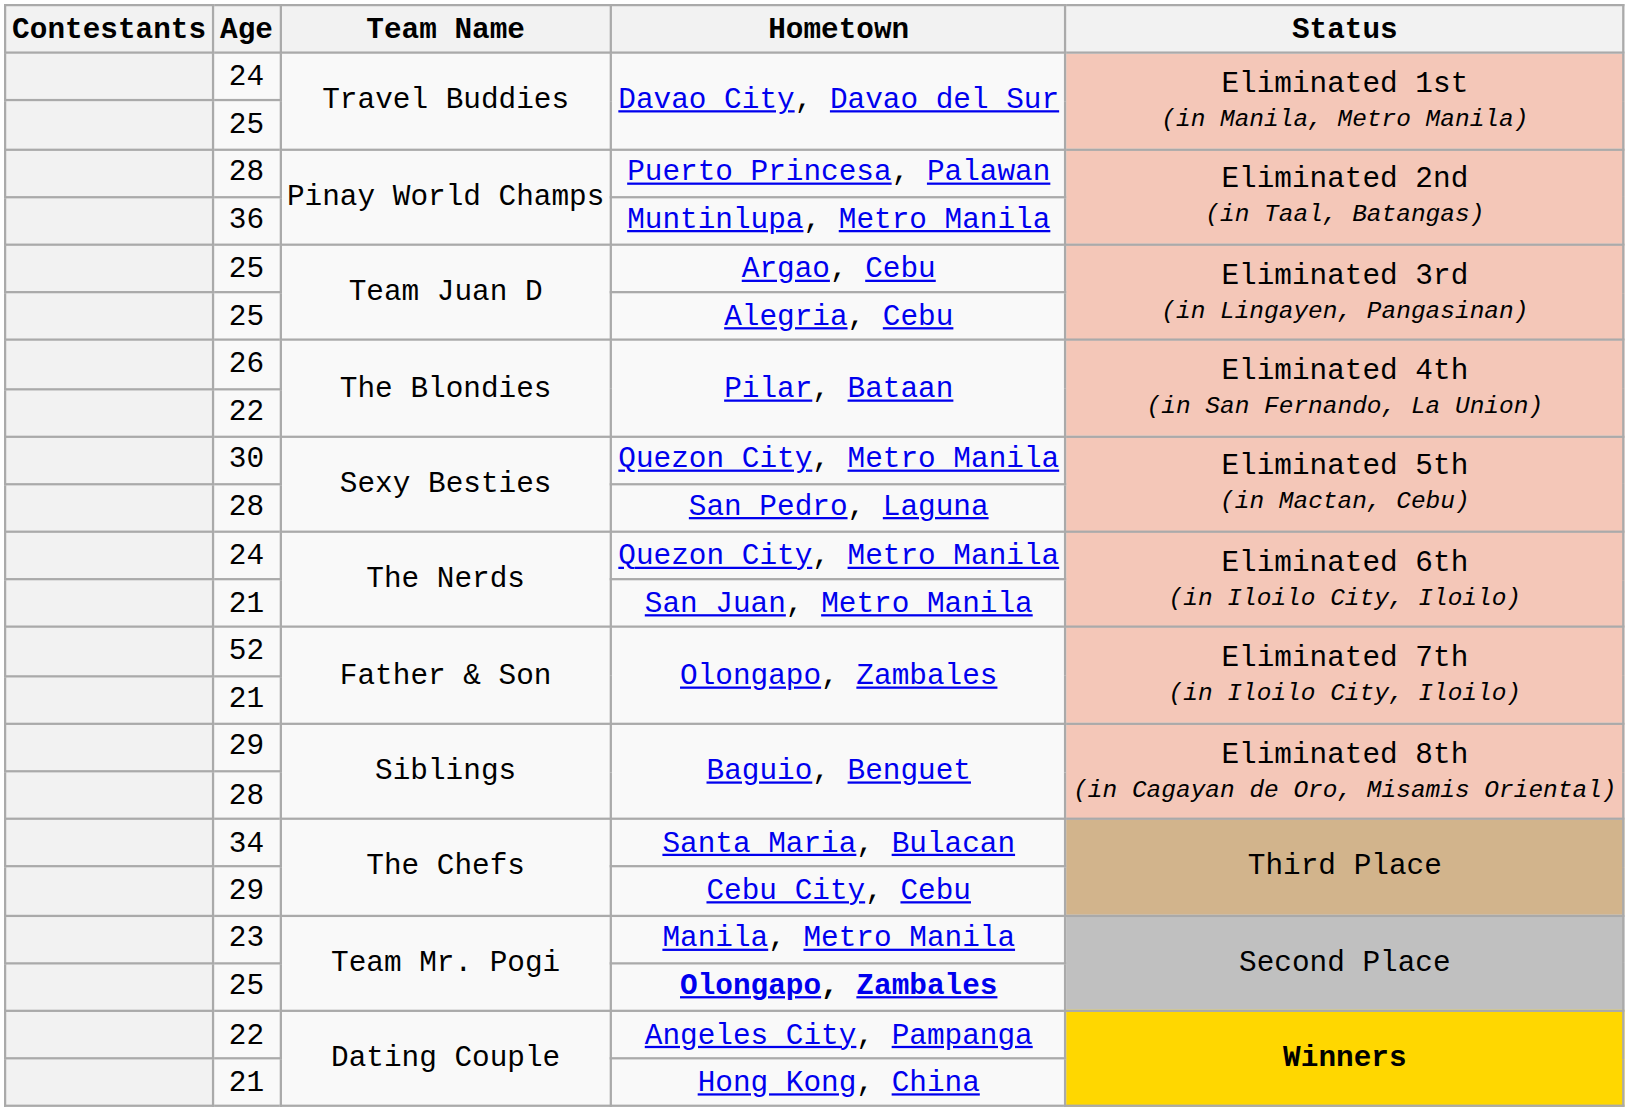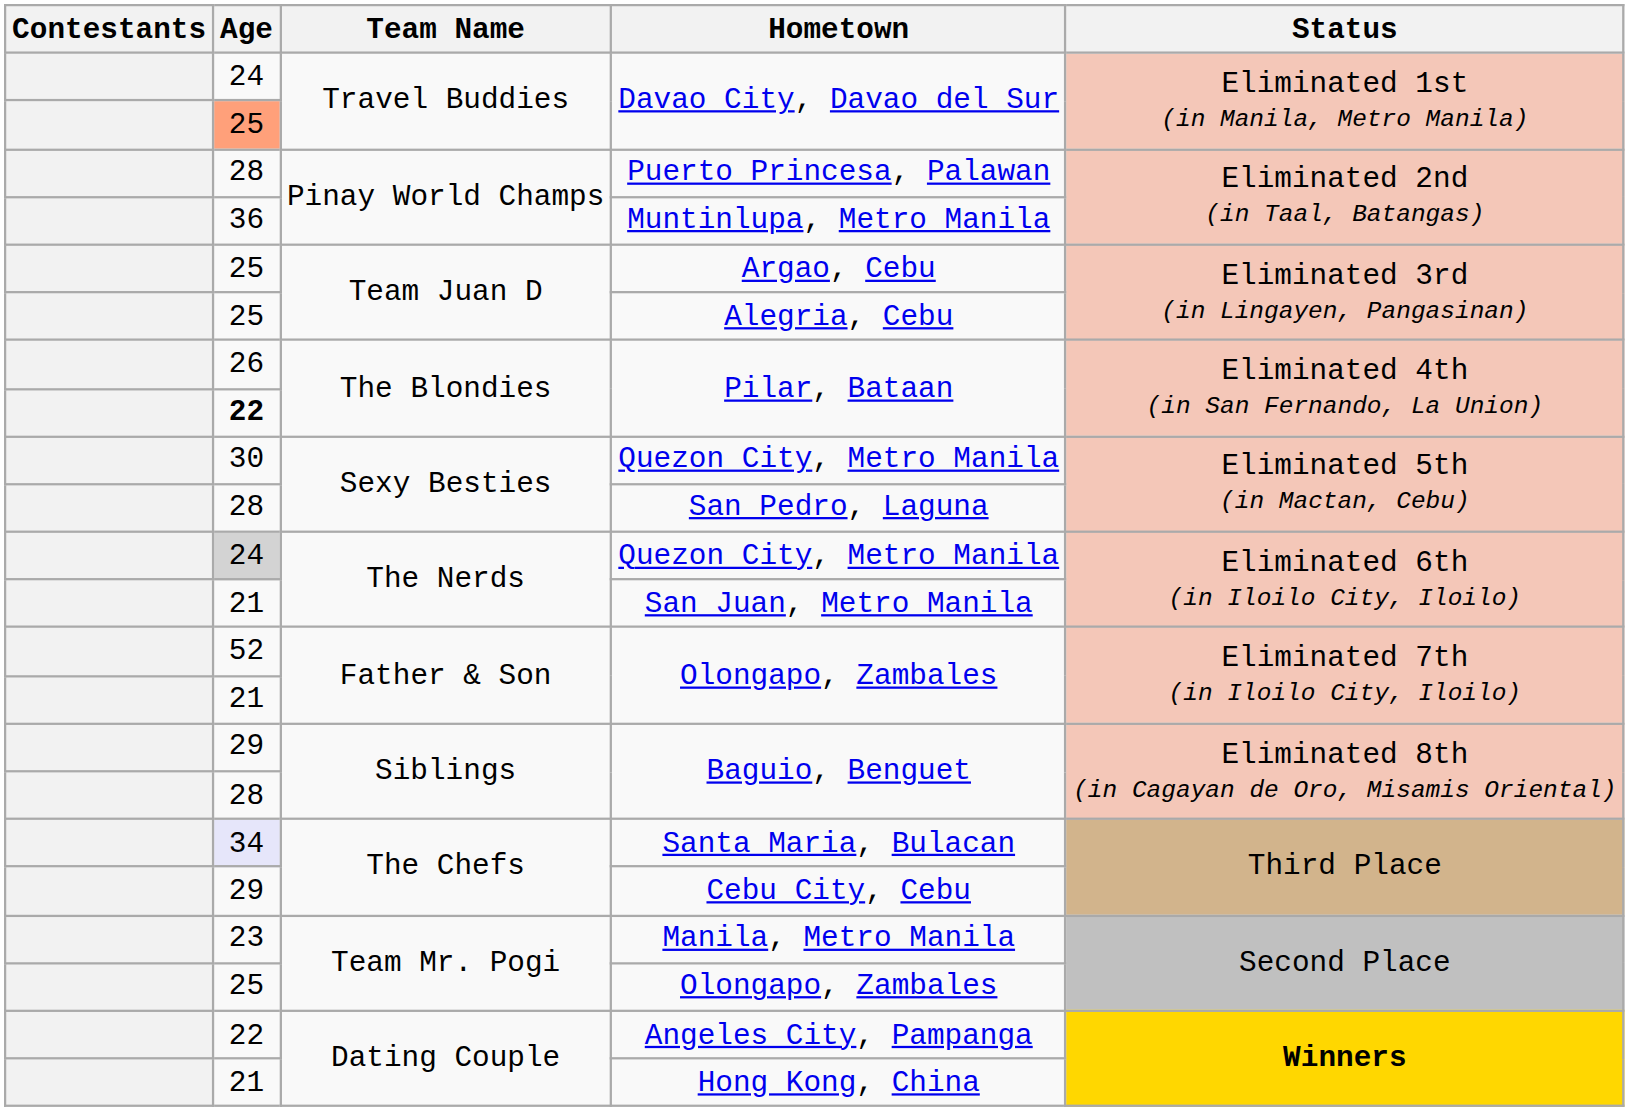(247, 125) no background -> (247, 125) lightsalmon background
(247, 412) normal -> (247, 412) bold
(247, 556) no background -> (247, 556) lightgrey background
(247, 843) no background -> (247, 843) lavender background
(839, 987) bold -> (839, 987) normal
